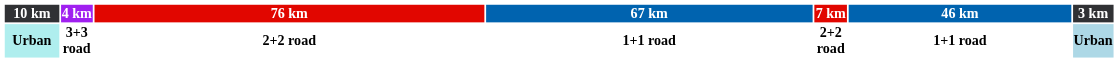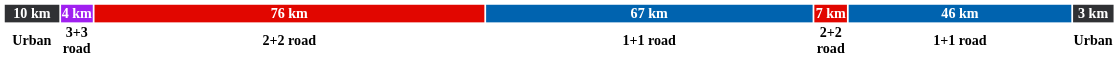(32, 40) paleturquoise background -> (32, 40) no background
(1093, 40) lightblue background -> (1093, 40) no background
